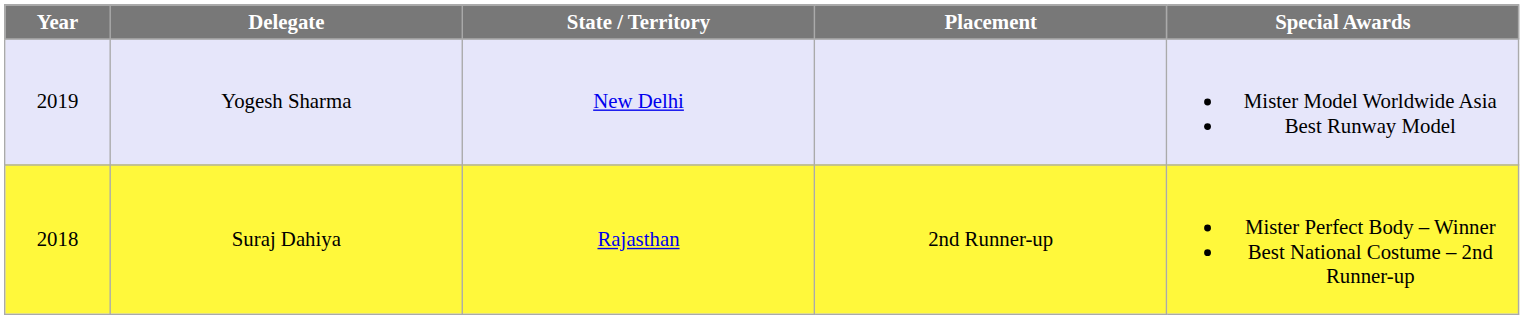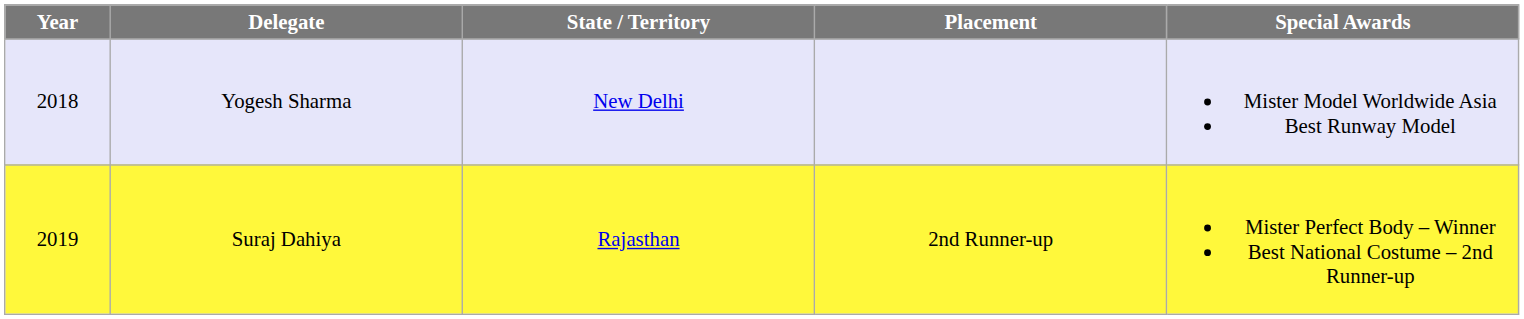(57, 101) 2019 -> (57, 101) 2018
(57, 239) 2018 -> (57, 239) 2019
